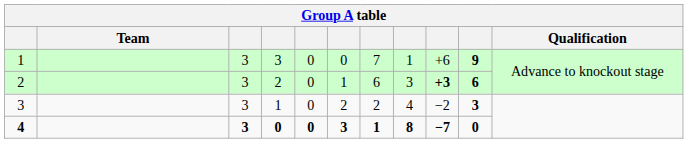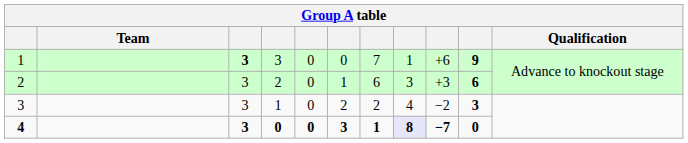(245, 60) normal -> (245, 60) bold
(442, 82) bold -> (442, 82) normal
(410, 127) no background -> (410, 127) lavender background
